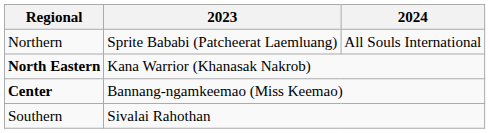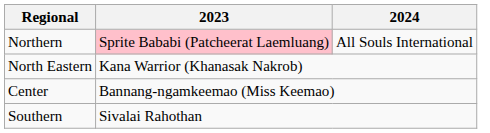(222, 41) no background -> (214, 41) pink background
(54, 66) bold -> (50, 66) normal
(30, 91) bold -> (28, 91) normal
